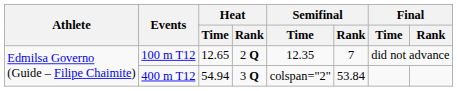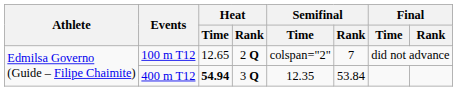(300, 55) 12.35 -> (300, 55) colspan="2"
(215, 76) normal -> (215, 76) bold
(300, 76) colspan="2" -> (300, 76) 12.35
